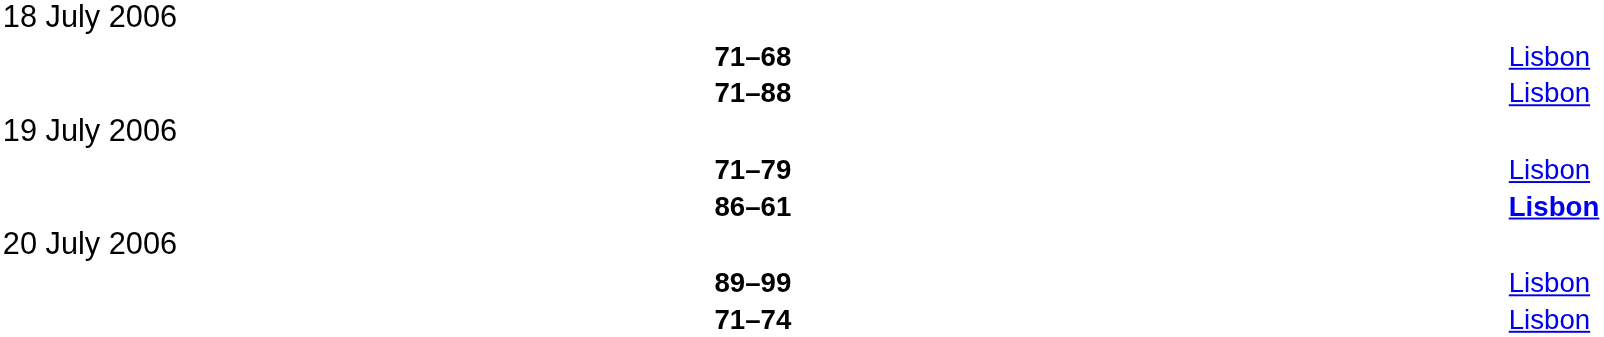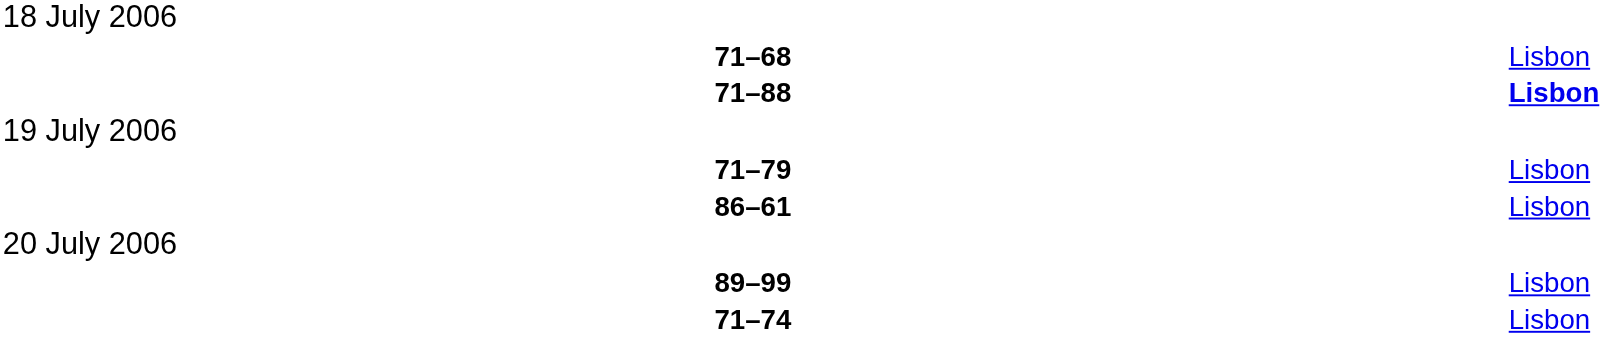(1549, 93) normal -> (1554, 93) bold
(1554, 206) bold -> (1549, 206) normal
